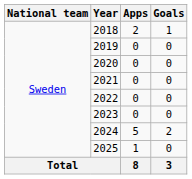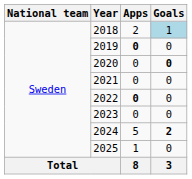(169, 30) no background -> (169, 30) lightblue background
(136, 47) normal -> (136, 47) bold
(169, 64) normal -> (169, 64) bold
(136, 98) normal -> (136, 98) bold
(169, 132) normal -> (169, 132) bold
